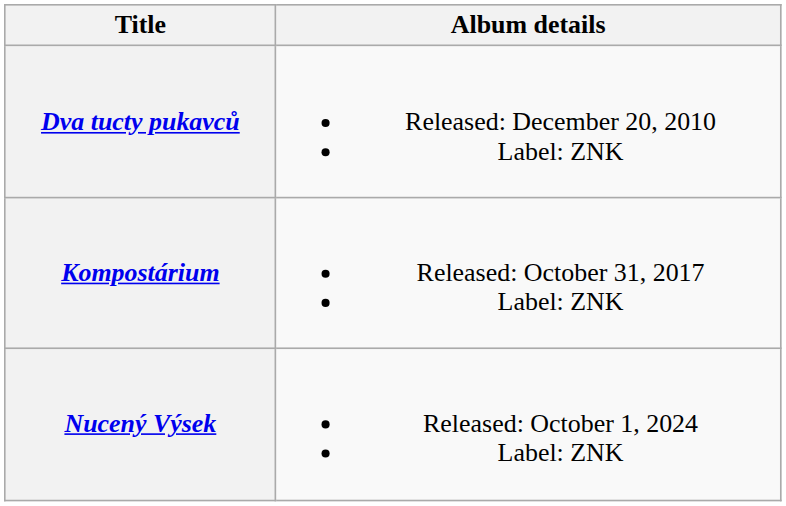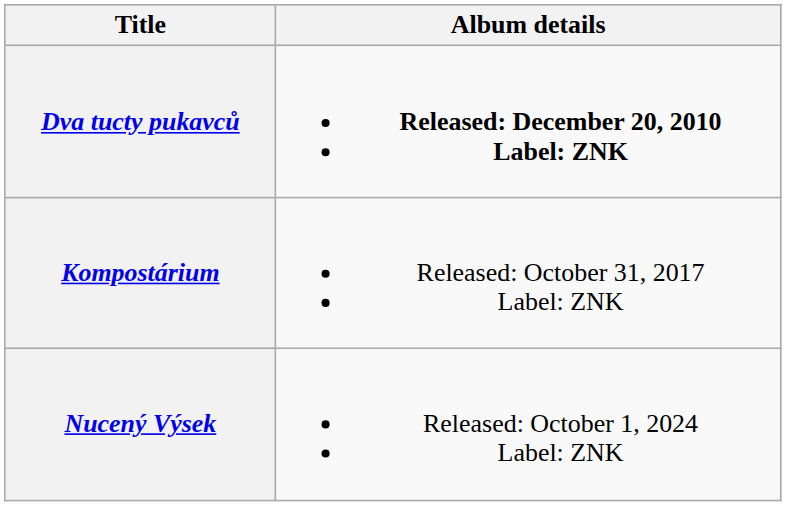(528, 136) normal -> (528, 136) bold
